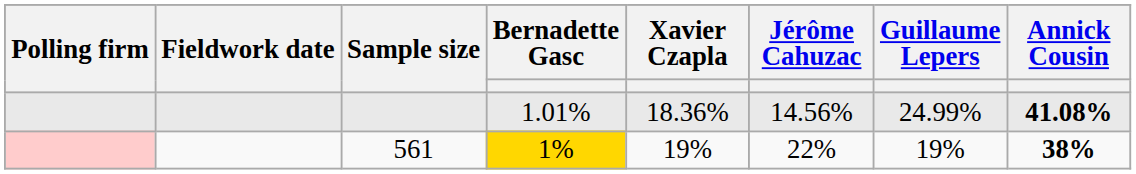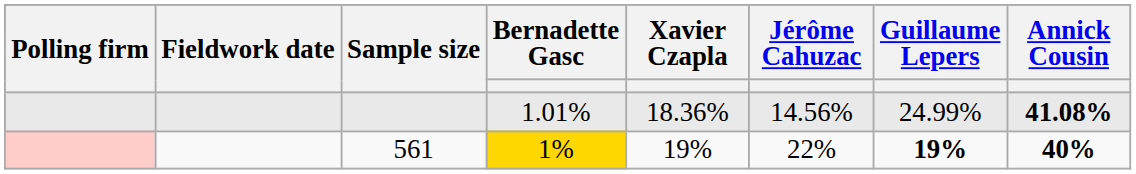(940, 150) normal -> (940, 150) bold
(1069, 150) 38% -> (1069, 150) 40%
